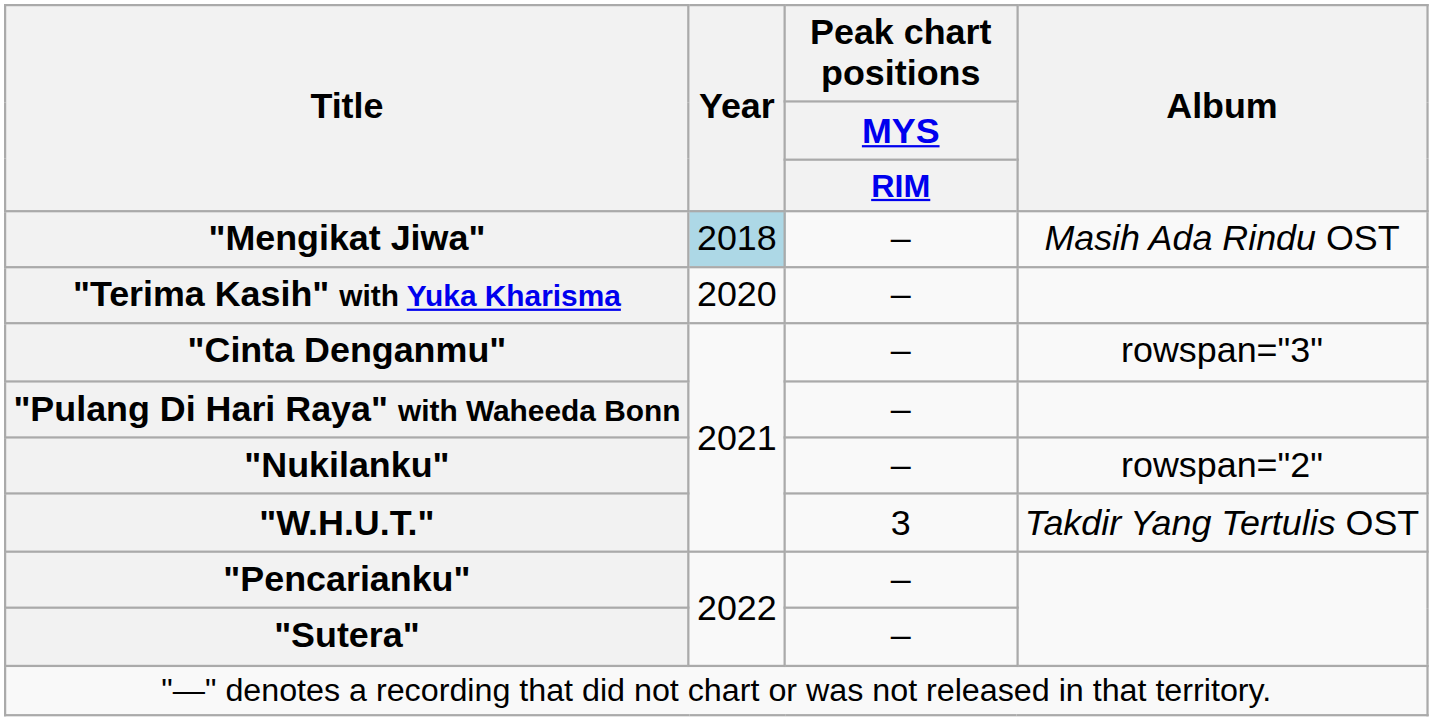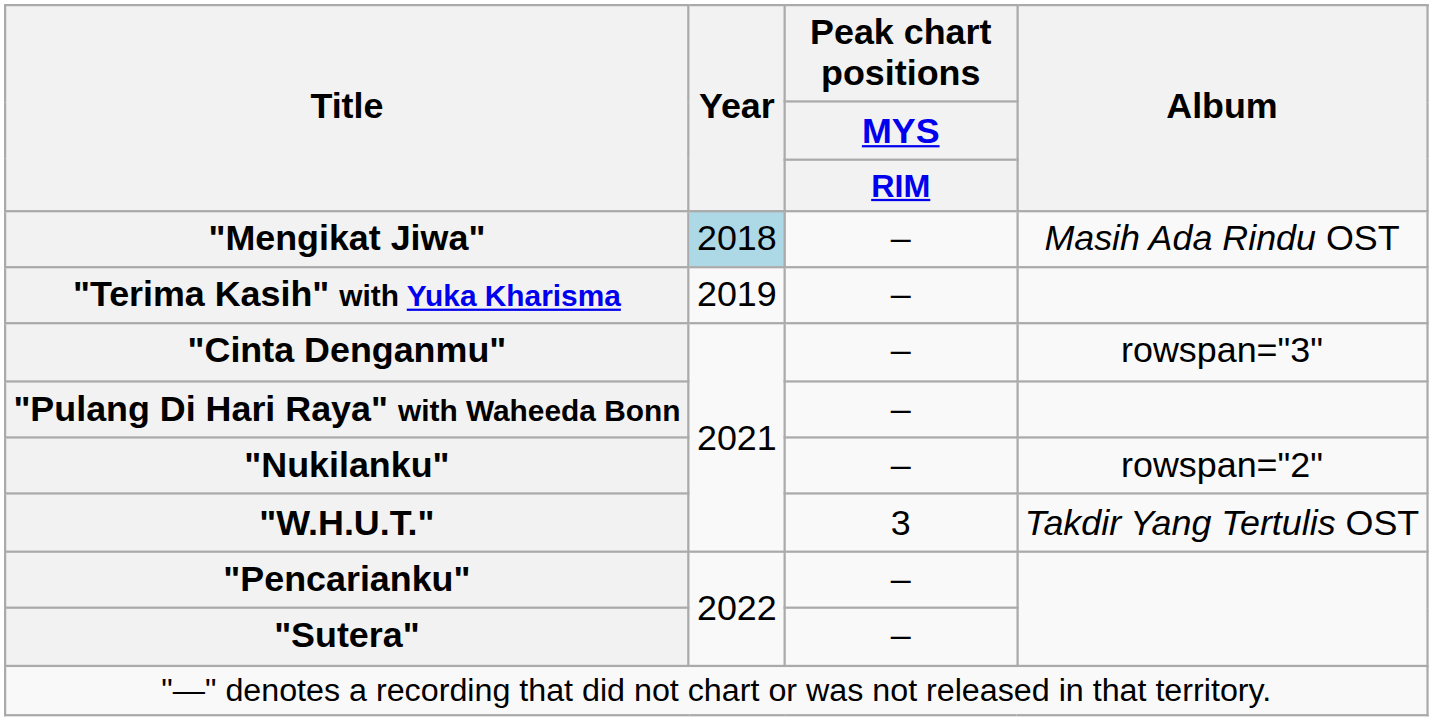(737, 294) 2020 -> (737, 294) 2019
